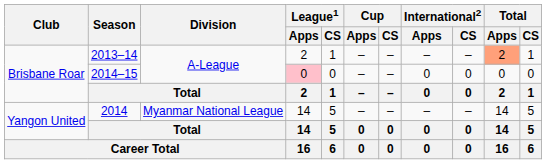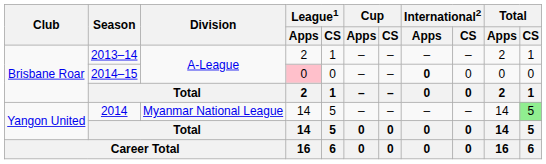(502, 55) lightsalmon background -> (502, 55) no background
(427, 74) normal -> (427, 74) bold
(531, 112) no background -> (531, 112) lightgreen background
